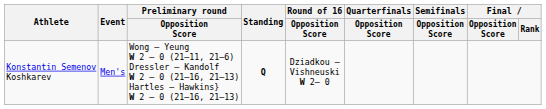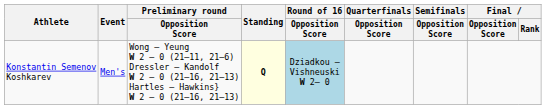(263, 72) no background -> (263, 72) lightyellow background
(315, 72) no background -> (315, 72) lightblue background
